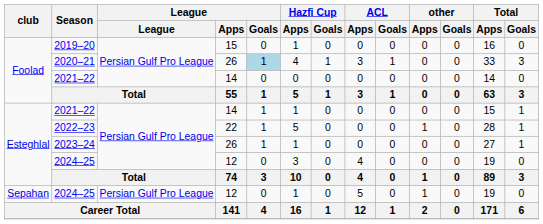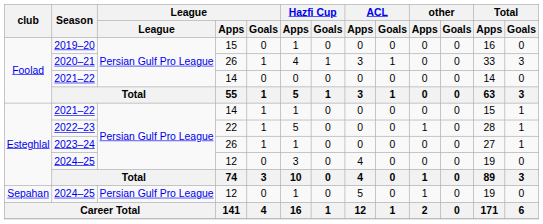(264, 62) lightblue background -> (264, 62) no background
